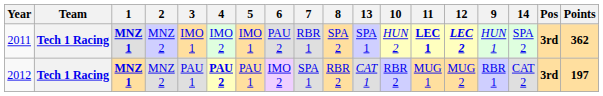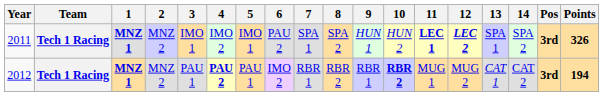columns swapped: (494, 13) <-> (366, 13)
(309, 40) RBR 1 -> (309, 40) SPA 1
(580, 40) 362 -> (580, 40) 326
(309, 74) SPA 1 -> (309, 74) RBR 1
(396, 74) normal -> (399, 74) bold
(580, 74) 197 -> (580, 74) 194
